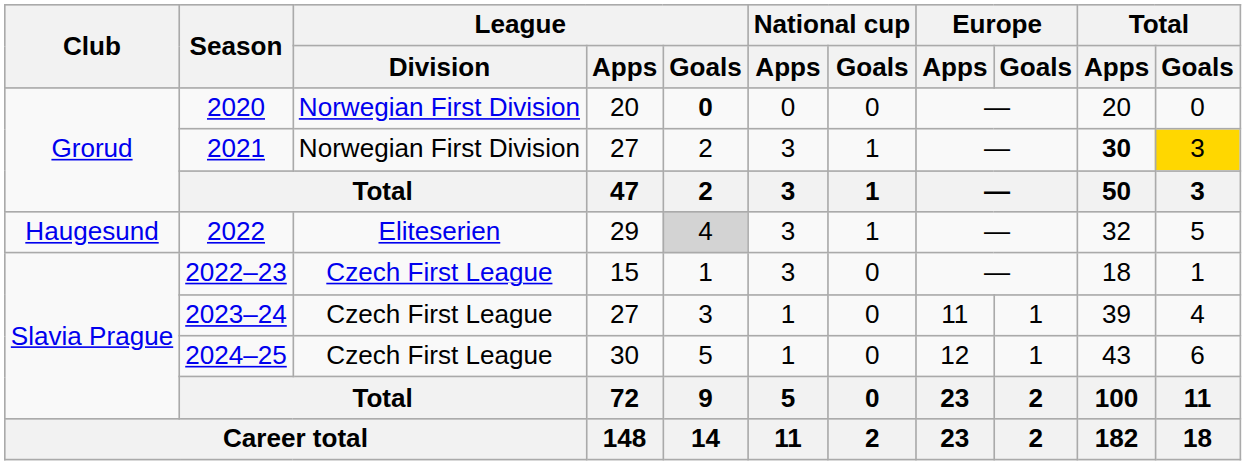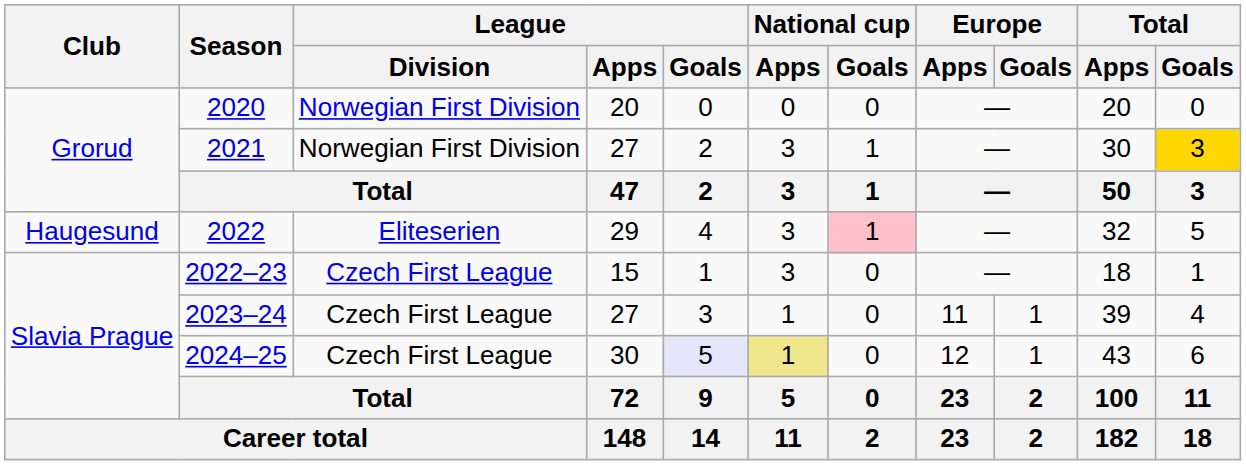(705, 107) bold -> (705, 107) normal
(1117, 149) bold -> (1117, 149) normal
(705, 231) lightgrey background -> (705, 231) no background
(872, 231) no background -> (872, 231) pink background
(705, 356) no background -> (705, 356) lavender background
(788, 356) no background -> (788, 356) khaki background
